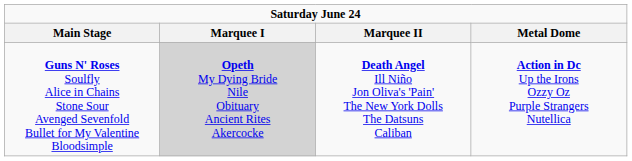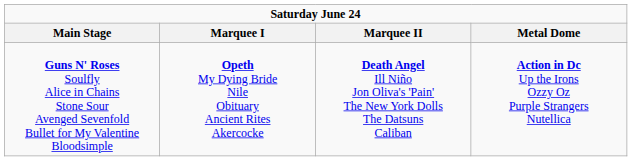(238, 99) lightgrey background -> (238, 99) no background
